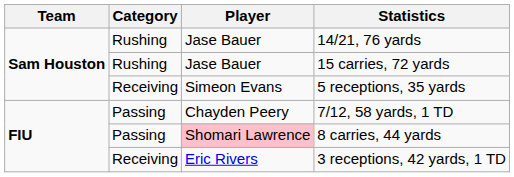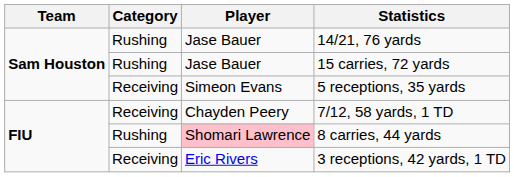(139, 111) Passing -> (145, 111) Receiving
(139, 135) Passing -> (140, 135) Rushing
